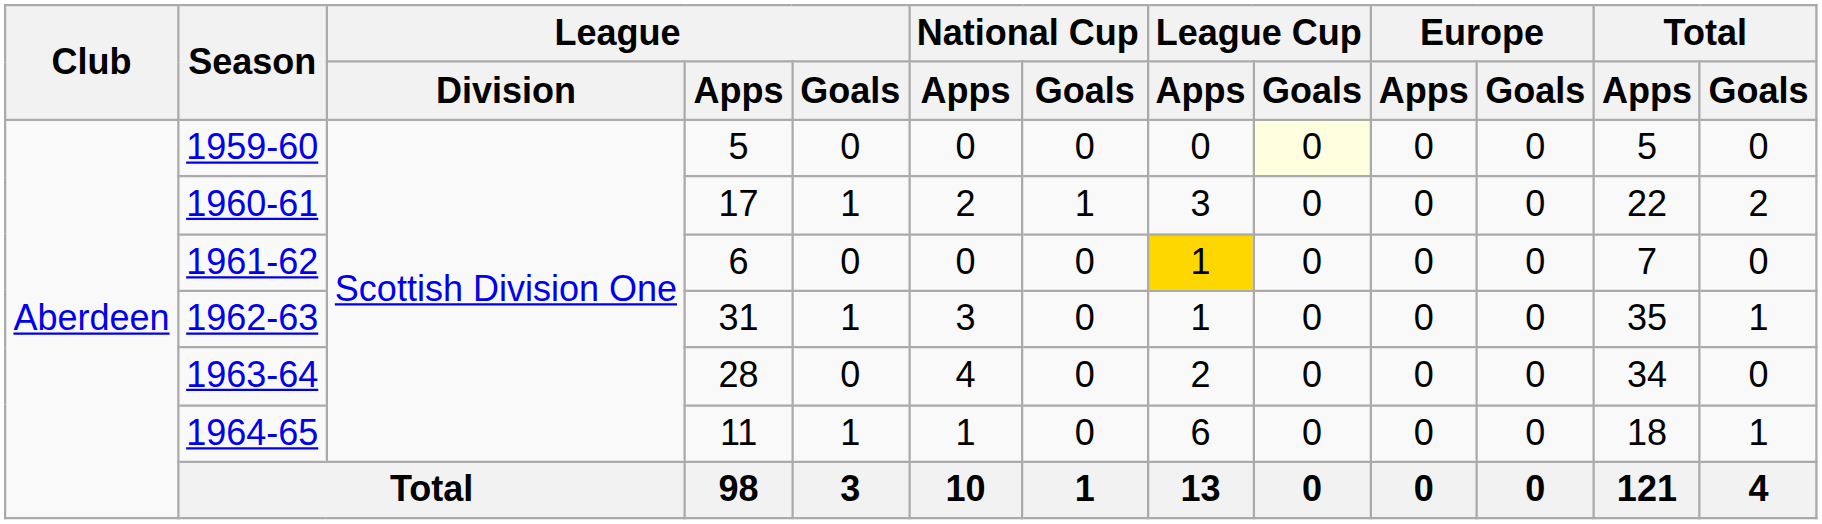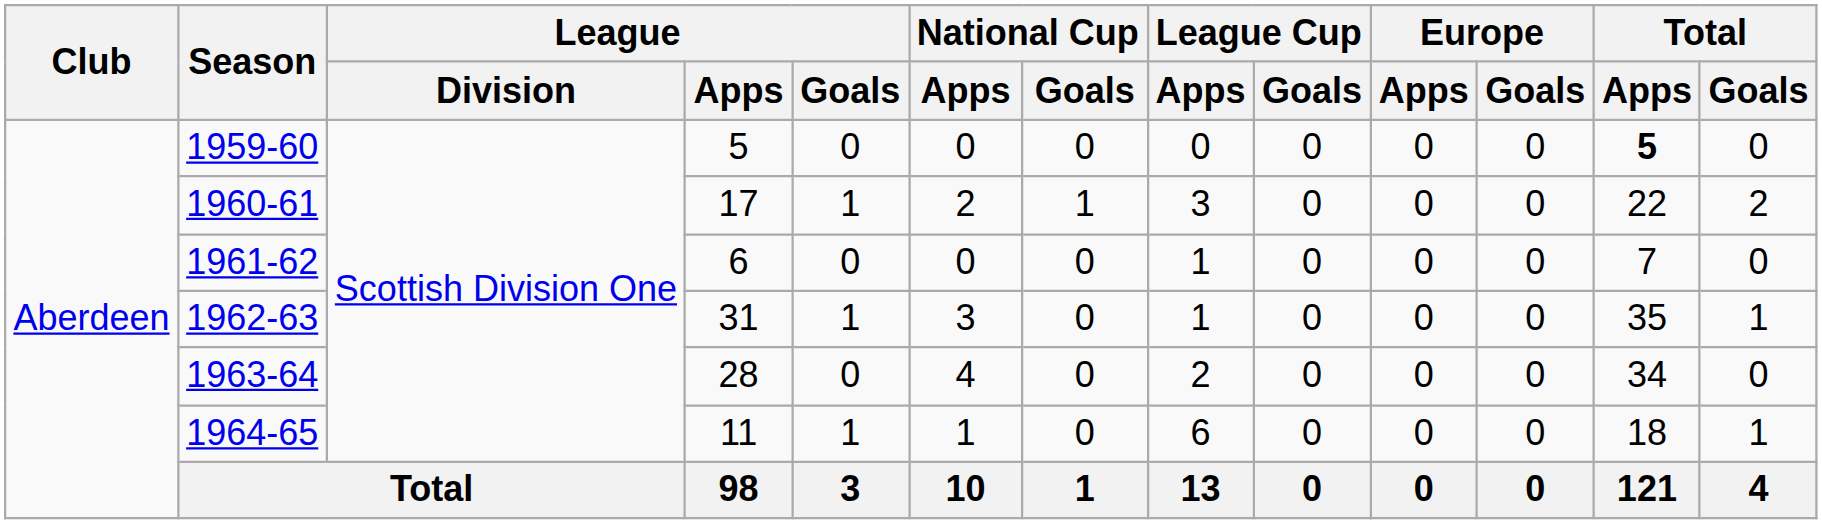(1312, 147) lightyellow background -> (1312, 147) no background
(1647, 147) normal -> (1647, 147) bold
(1200, 261) gold background -> (1200, 261) no background
